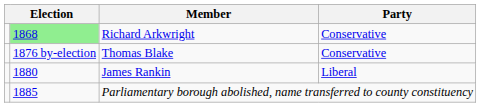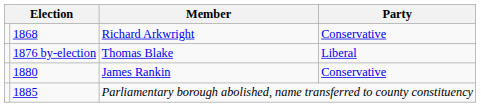(25, 33) lightgreen background -> (25, 33) no background
(354, 53) Conservative -> (339, 53) Liberal
(339, 72) Liberal -> (354, 72) Conservative
